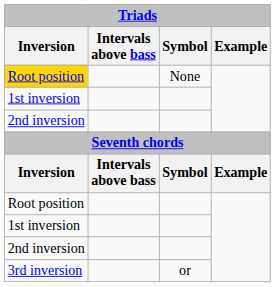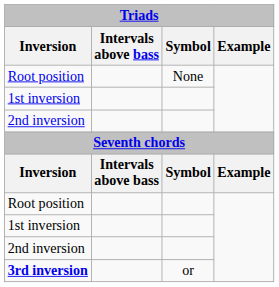(46, 76) gold background -> (46, 76) no background
(45, 270) normal -> (48, 270) bold
